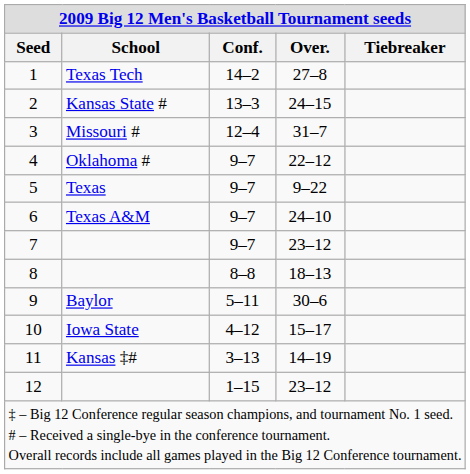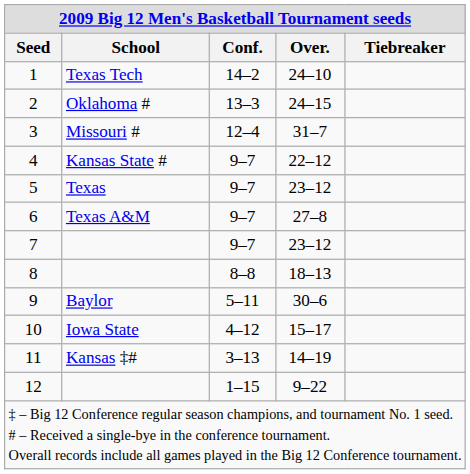(310, 75) 27–8 -> (310, 75) 24–10
(116, 103) Kansas State # -> (108, 103) Oklahoma #
(108, 160) Oklahoma # -> (116, 160) Kansas State #
(310, 188) 9–22 -> (310, 188) 23–12
(310, 216) 24–10 -> (310, 216) 27–8
(310, 386) 23–12 -> (310, 386) 9–22
